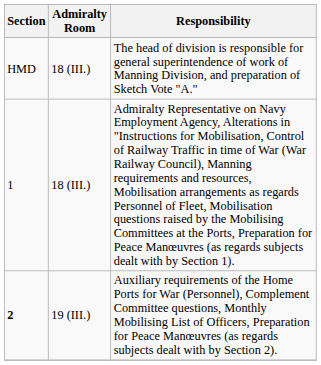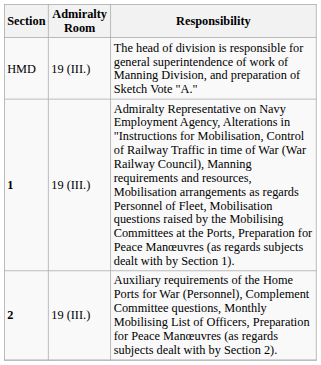(71, 68) 18 (III.) -> (71, 68) 19 (III.)
(10, 185) normal -> (10, 185) bold
(71, 185) 18 (III.) -> (71, 185) 19 (III.)
